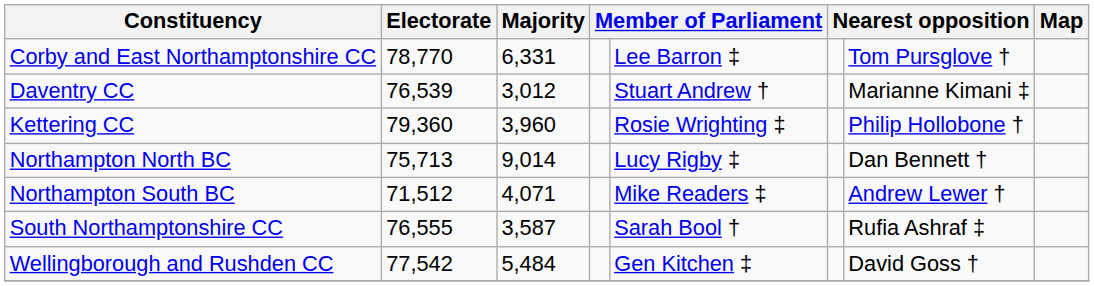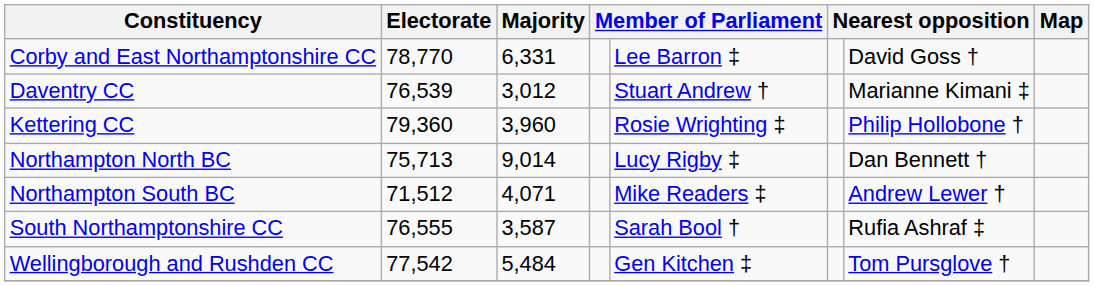(929, 56) Tom Pursglove † -> (914, 56) David Goss †
(914, 263) David Goss † -> (929, 263) Tom Pursglove †
